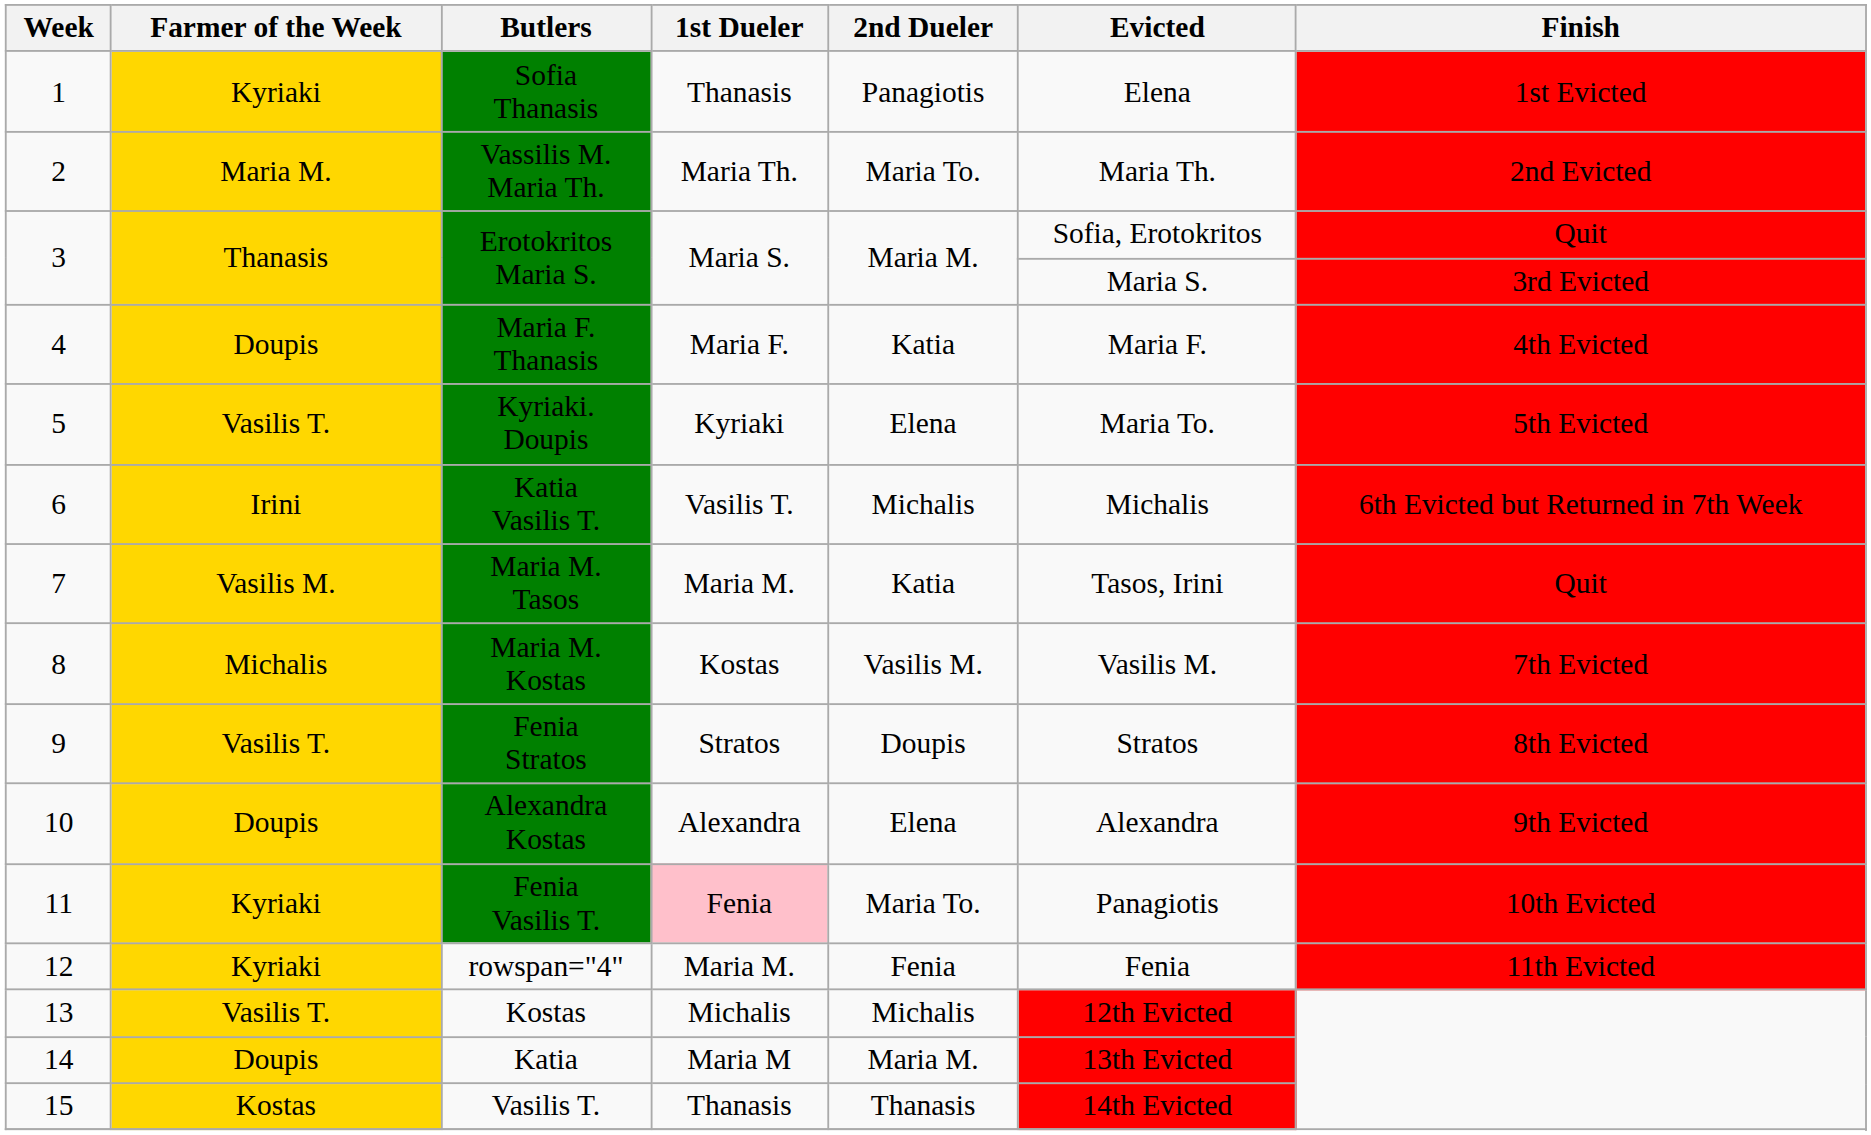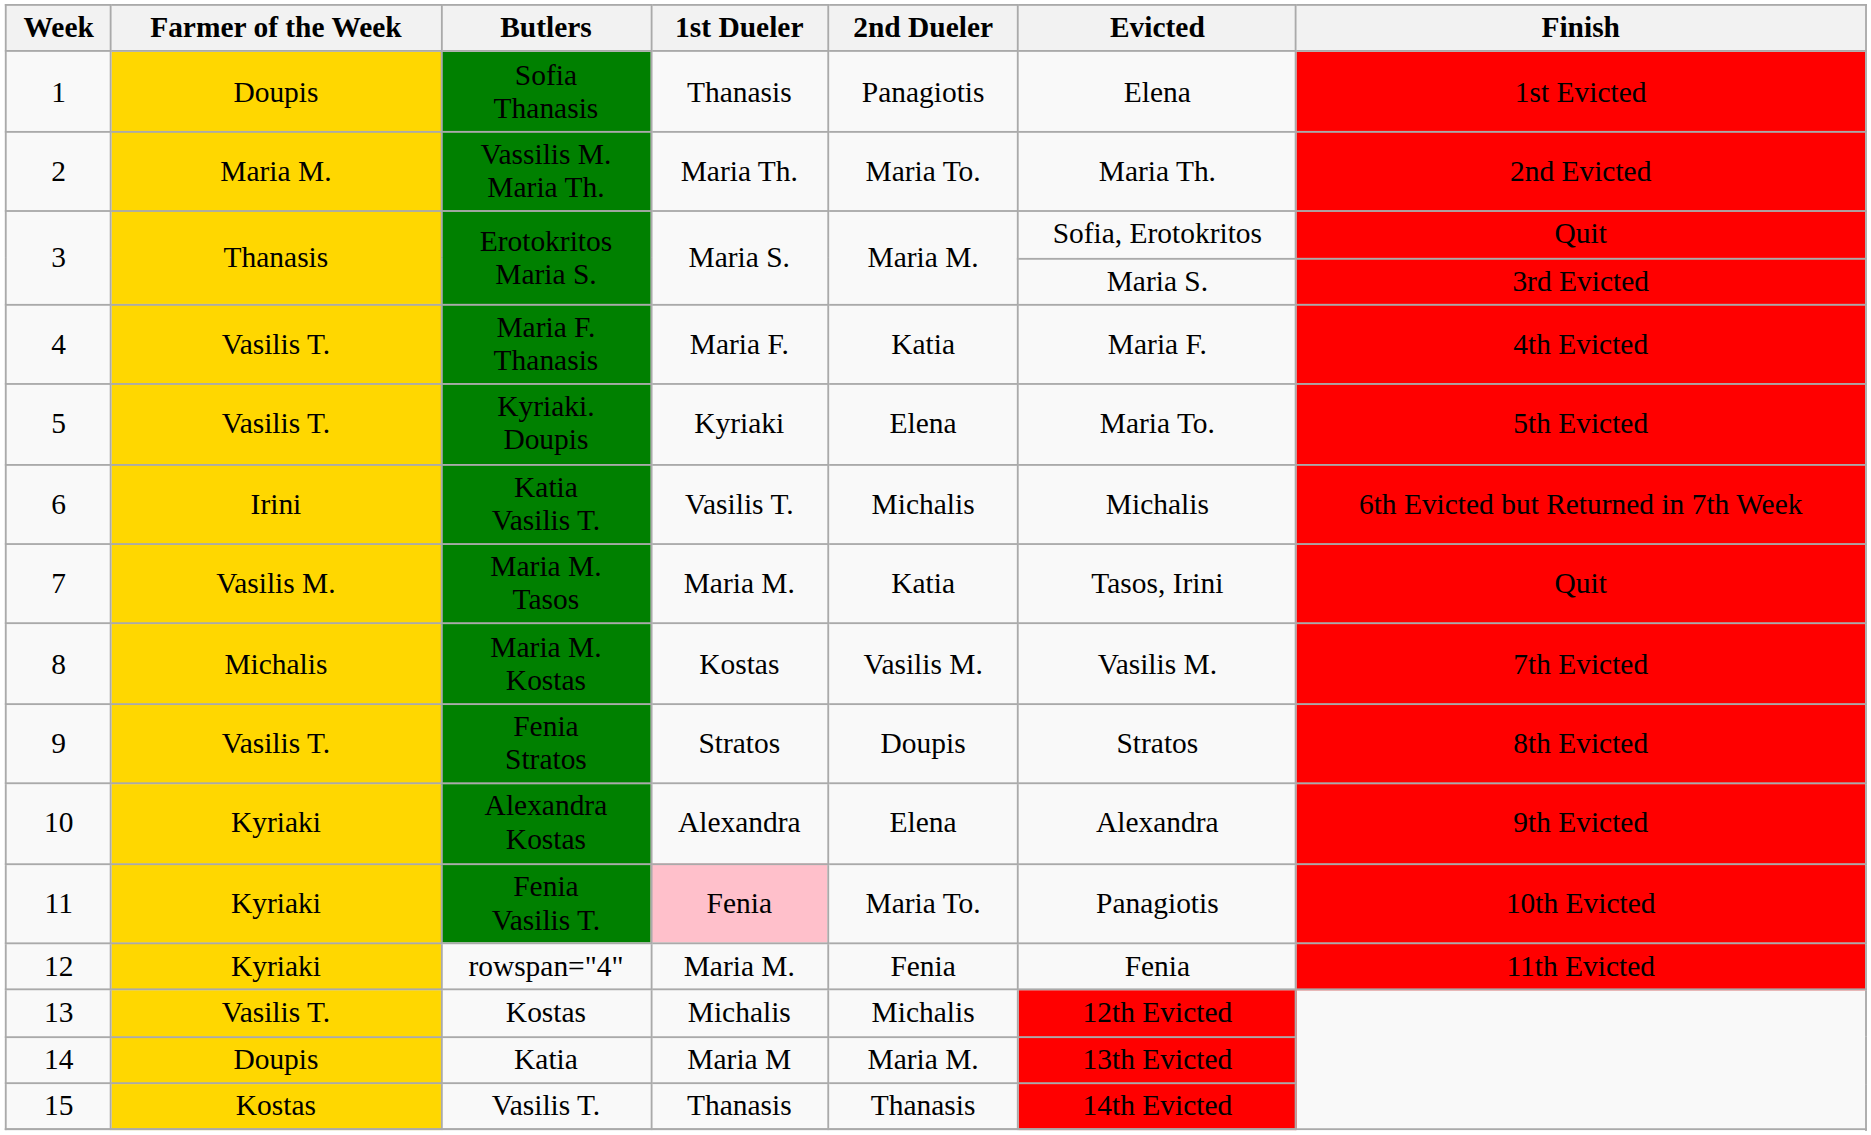(276, 91) Kyriaki -> (276, 91) Doupis
(276, 344) Doupis -> (276, 344) Vasilis T.
(276, 822) Doupis -> (276, 822) Kyriaki
